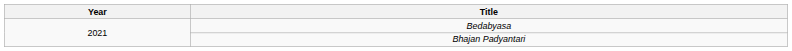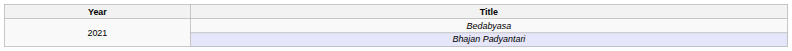(489, 40) no background -> (489, 40) lavender background
